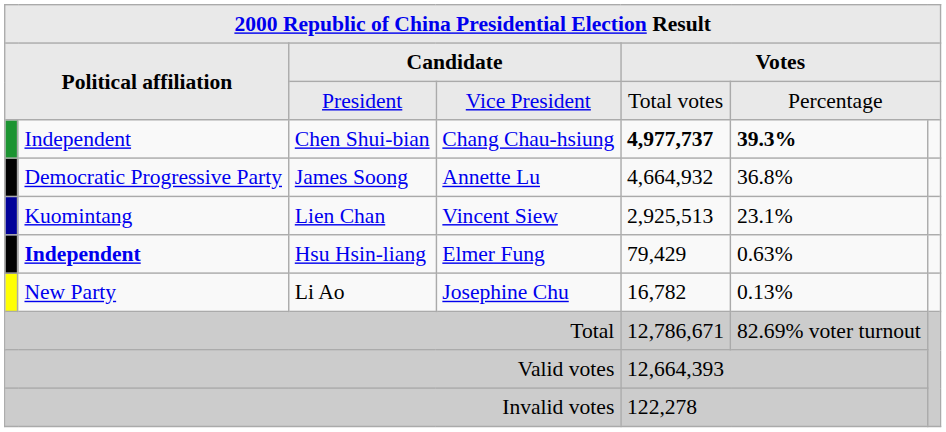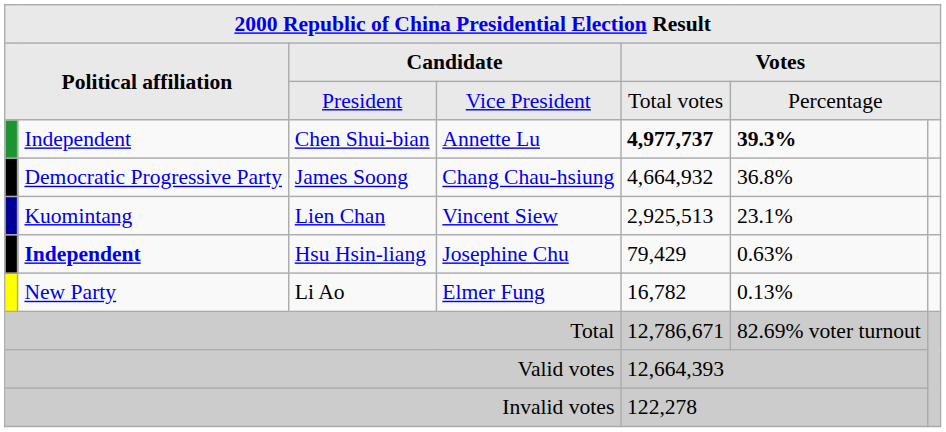(528, 138) Chang Chau-hsiung -> (491, 138) Annette Lu
(491, 177) Annette Lu -> (528, 177) Chang Chau-hsiung
(494, 253) Elmer Fung -> (506, 253) Josephine Chu
(506, 292) Josephine Chu -> (494, 292) Elmer Fung
